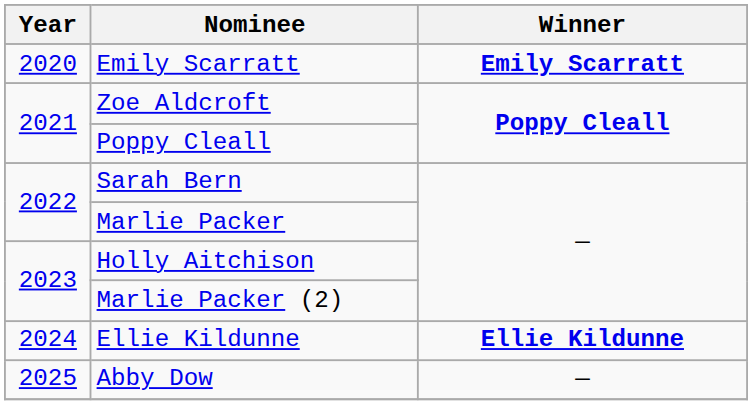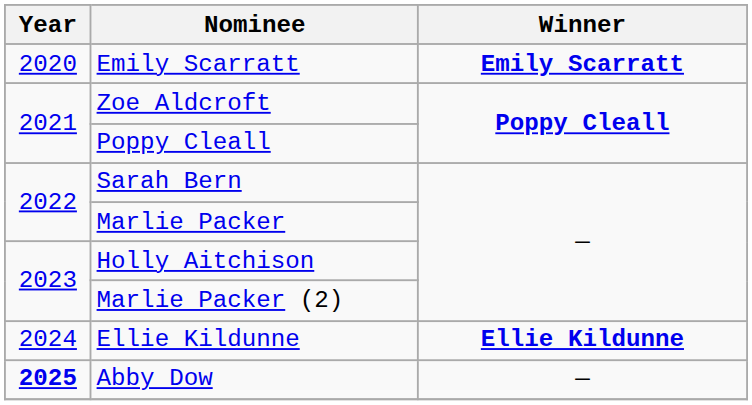(48, 379) normal -> (48, 379) bold
